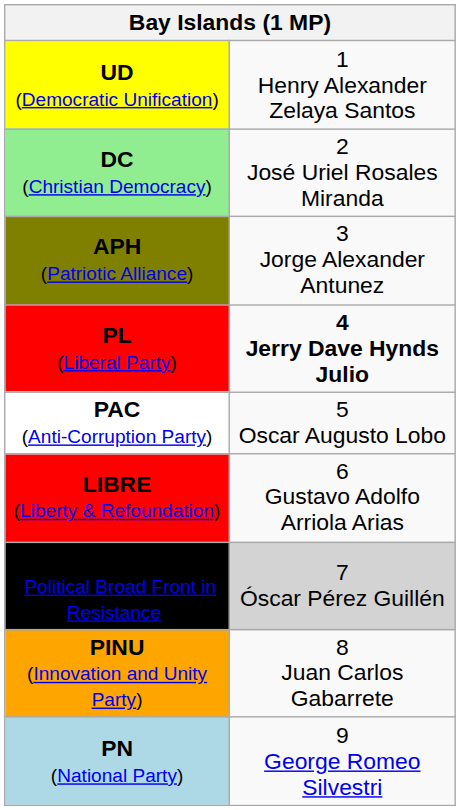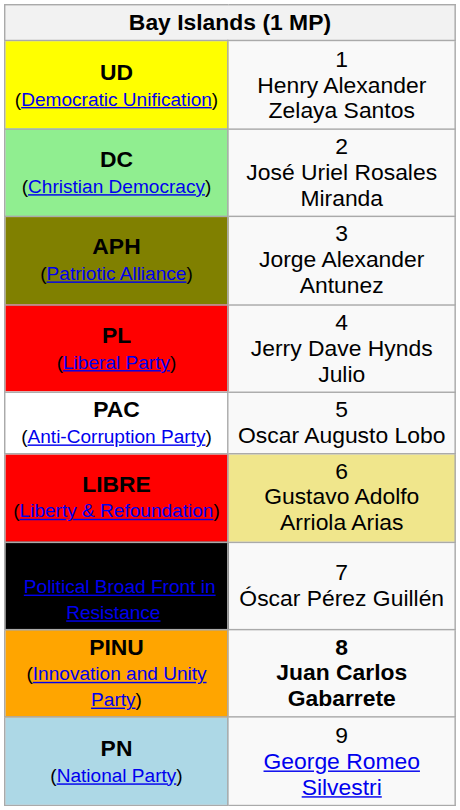(342, 347) bold -> (342, 347) normal
(342, 497) no background -> (342, 497) khaki background
(342, 585) lightgrey background -> (342, 585) no background
(342, 673) normal -> (342, 673) bold
